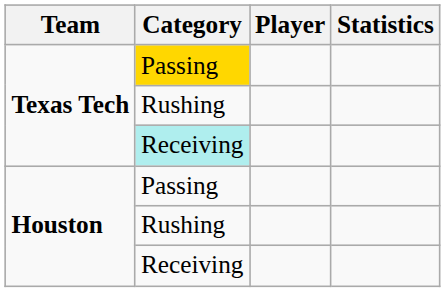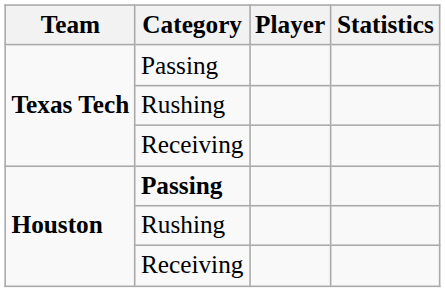(180, 64) gold background -> (180, 64) no background
(192, 145) paleturquoise background -> (192, 145) no background
(180, 185) normal -> (182, 185) bold
